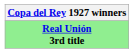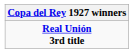(67, 34) lightgreen background -> (67, 34) no background
